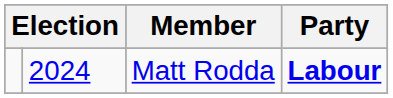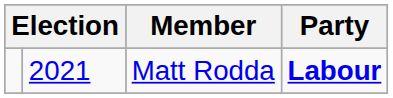(60, 70) 2024 -> (60, 70) 2021
